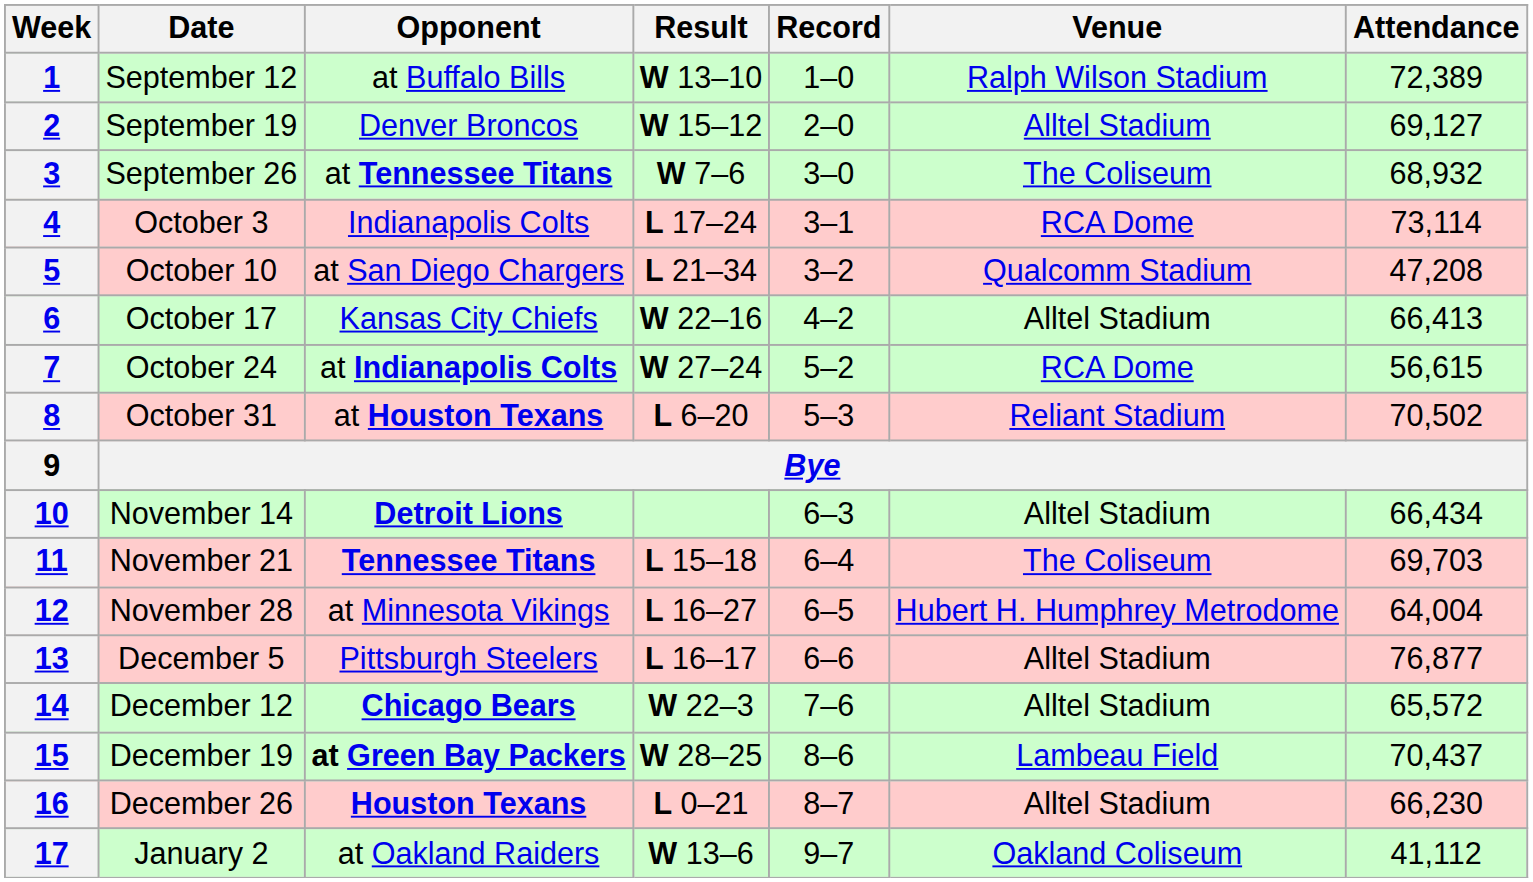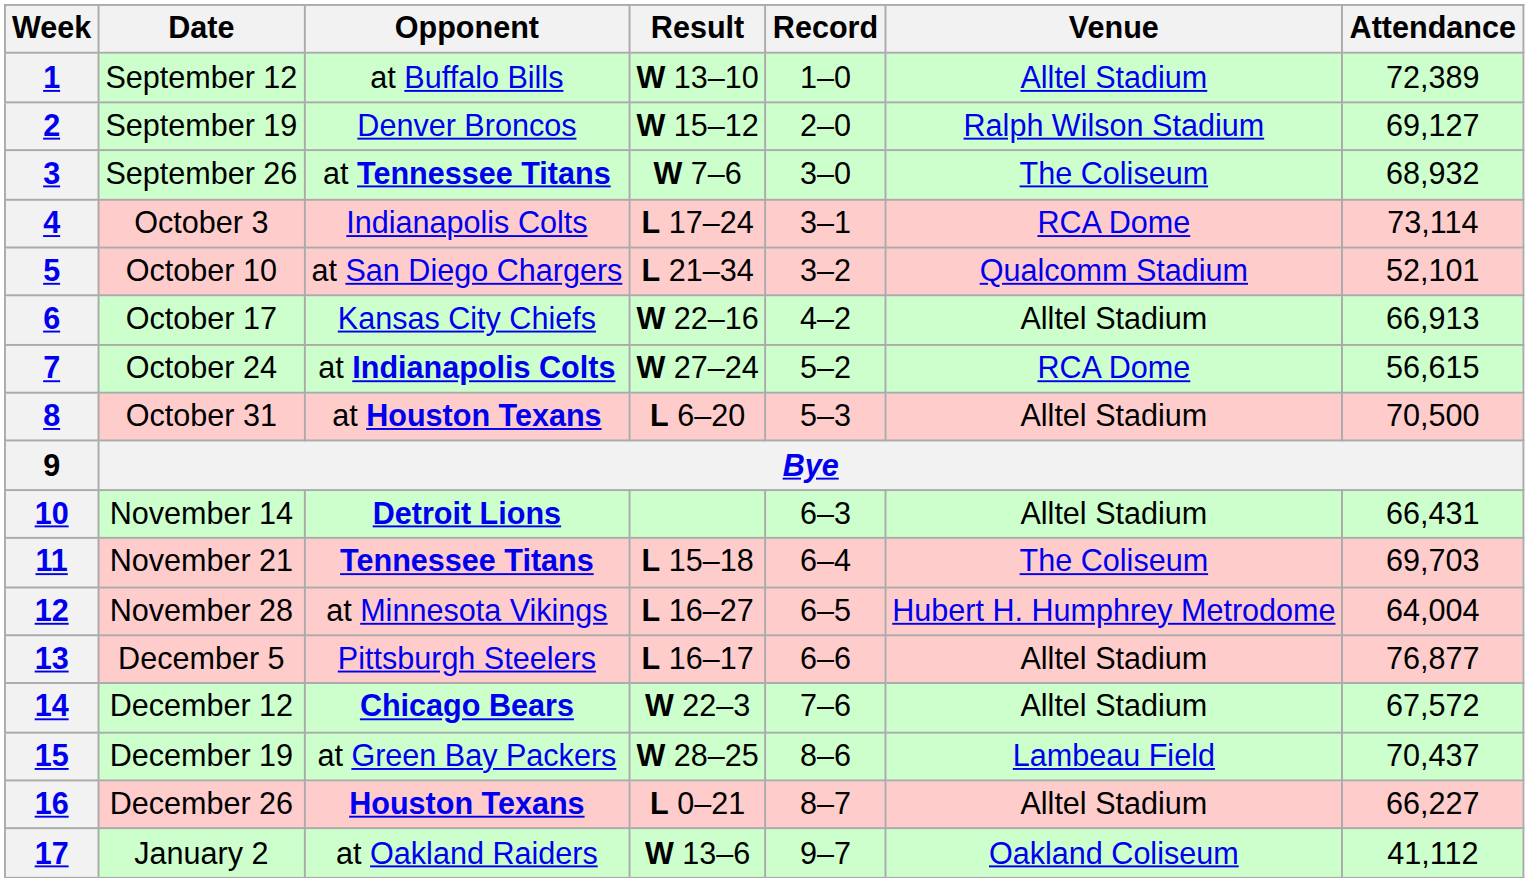(1117, 77) Ralph Wilson Stadium -> (1114, 77) Alltel Stadium
(1117, 125) Alltel Stadium -> (1114, 125) Ralph Wilson Stadium
(1436, 271) 47,208 -> (1433, 271) 52,101
(1436, 319) 66,413 -> (1433, 319) 66,913
(1117, 416) Reliant Stadium -> (1114, 416) Alltel Stadium
(1436, 416) 70,502 -> (1433, 416) 70,500
(1436, 513) 66,434 -> (1433, 513) 66,431
(1436, 707) 65,572 -> (1433, 707) 67,572
(469, 755) bold -> (467, 755) normal
(1436, 804) 66,230 -> (1433, 804) 66,227
